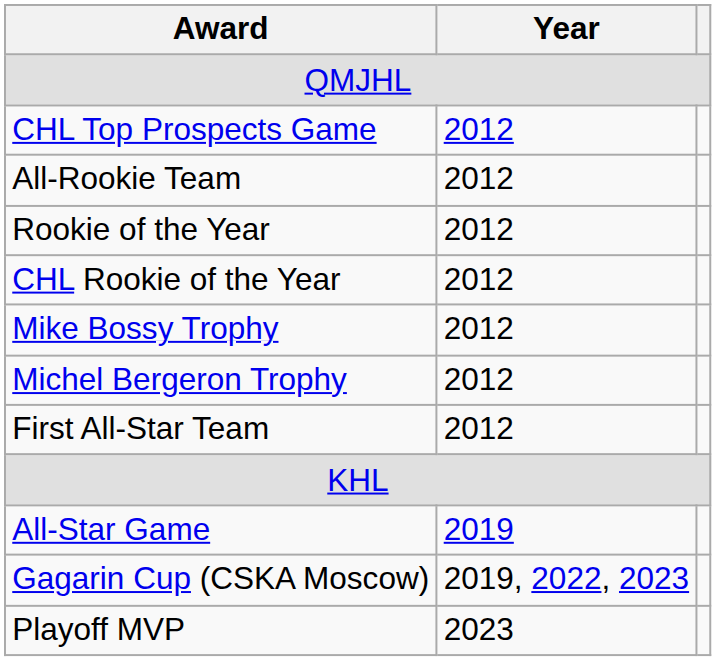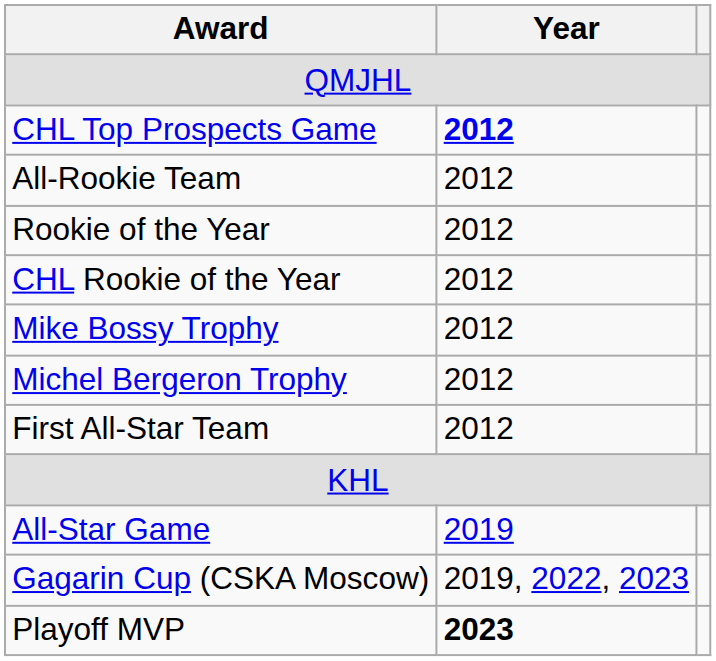(479, 129) normal -> (479, 129) bold
(479, 629) normal -> (479, 629) bold
